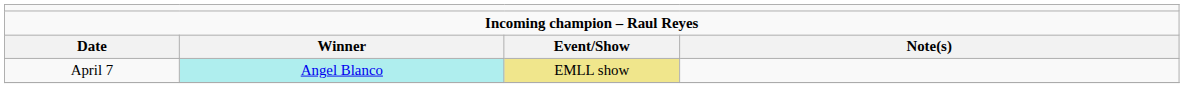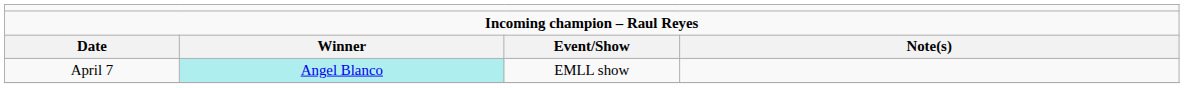(592, 70) khaki background -> (592, 70) no background
